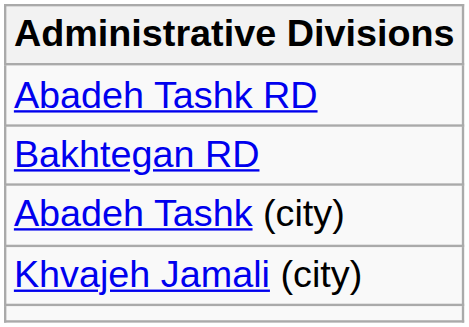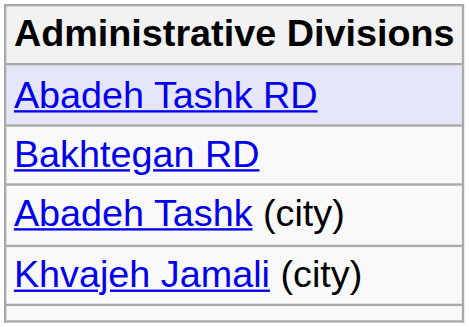(166, 94) no background -> (166, 94) lavender background
